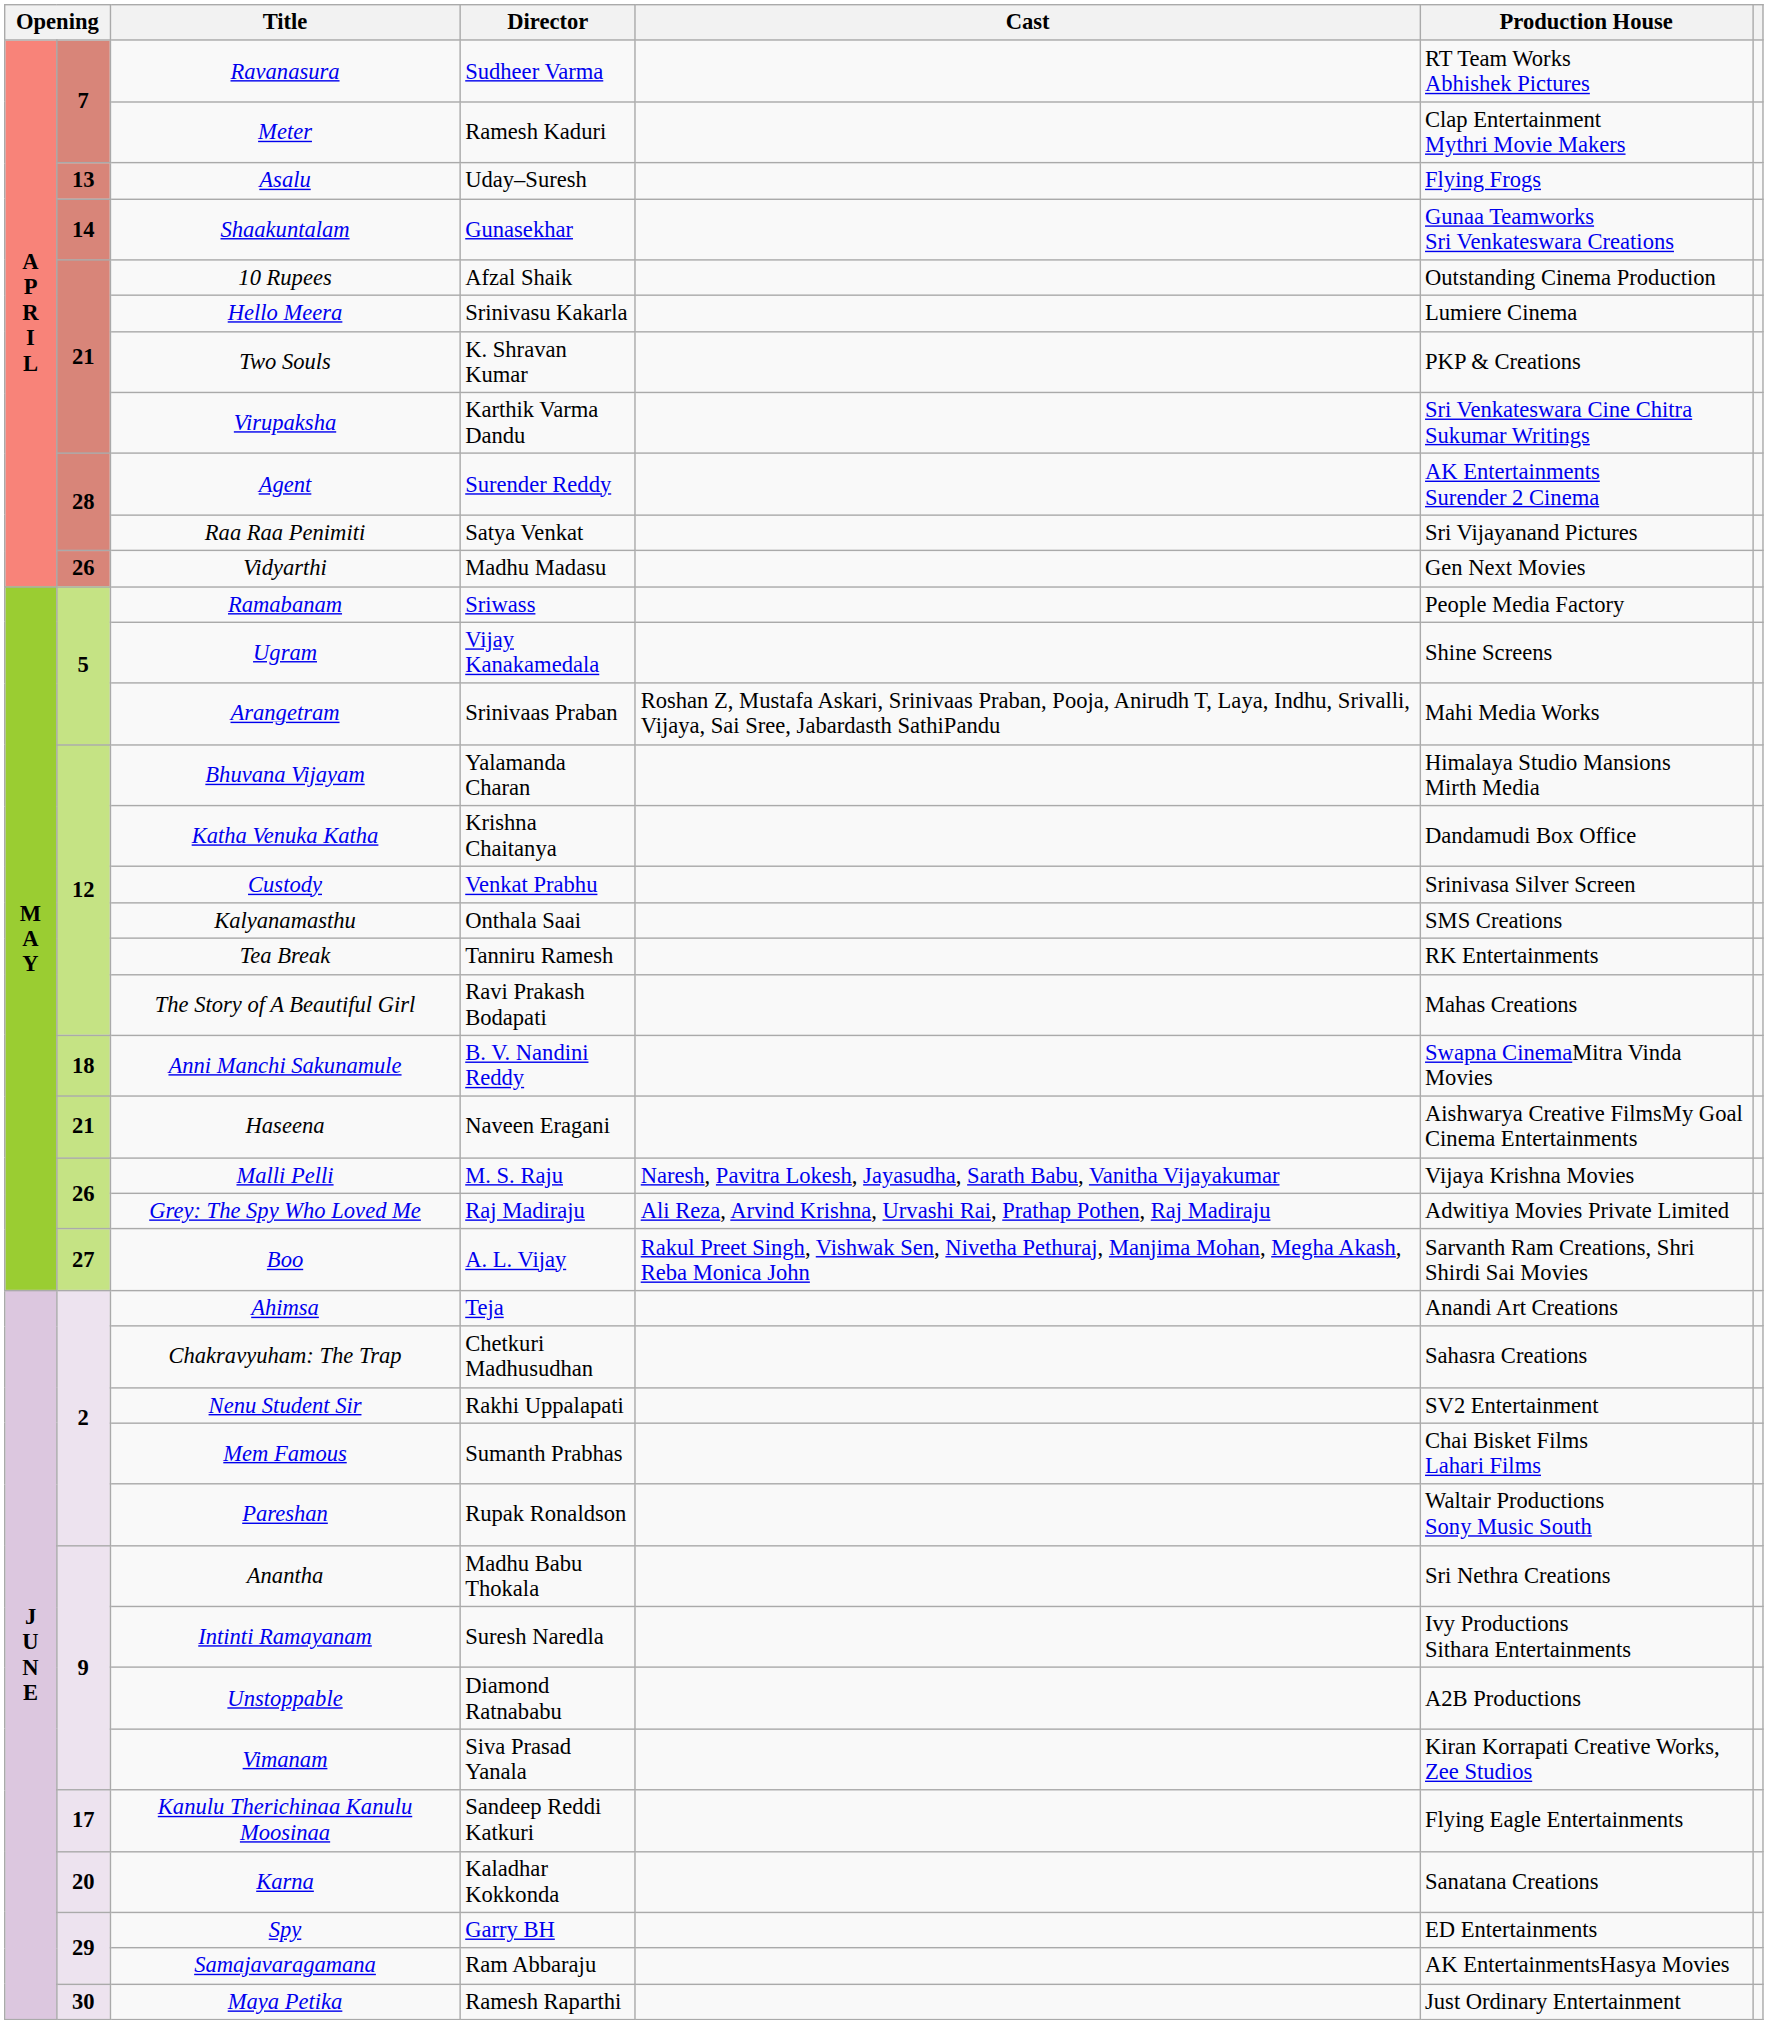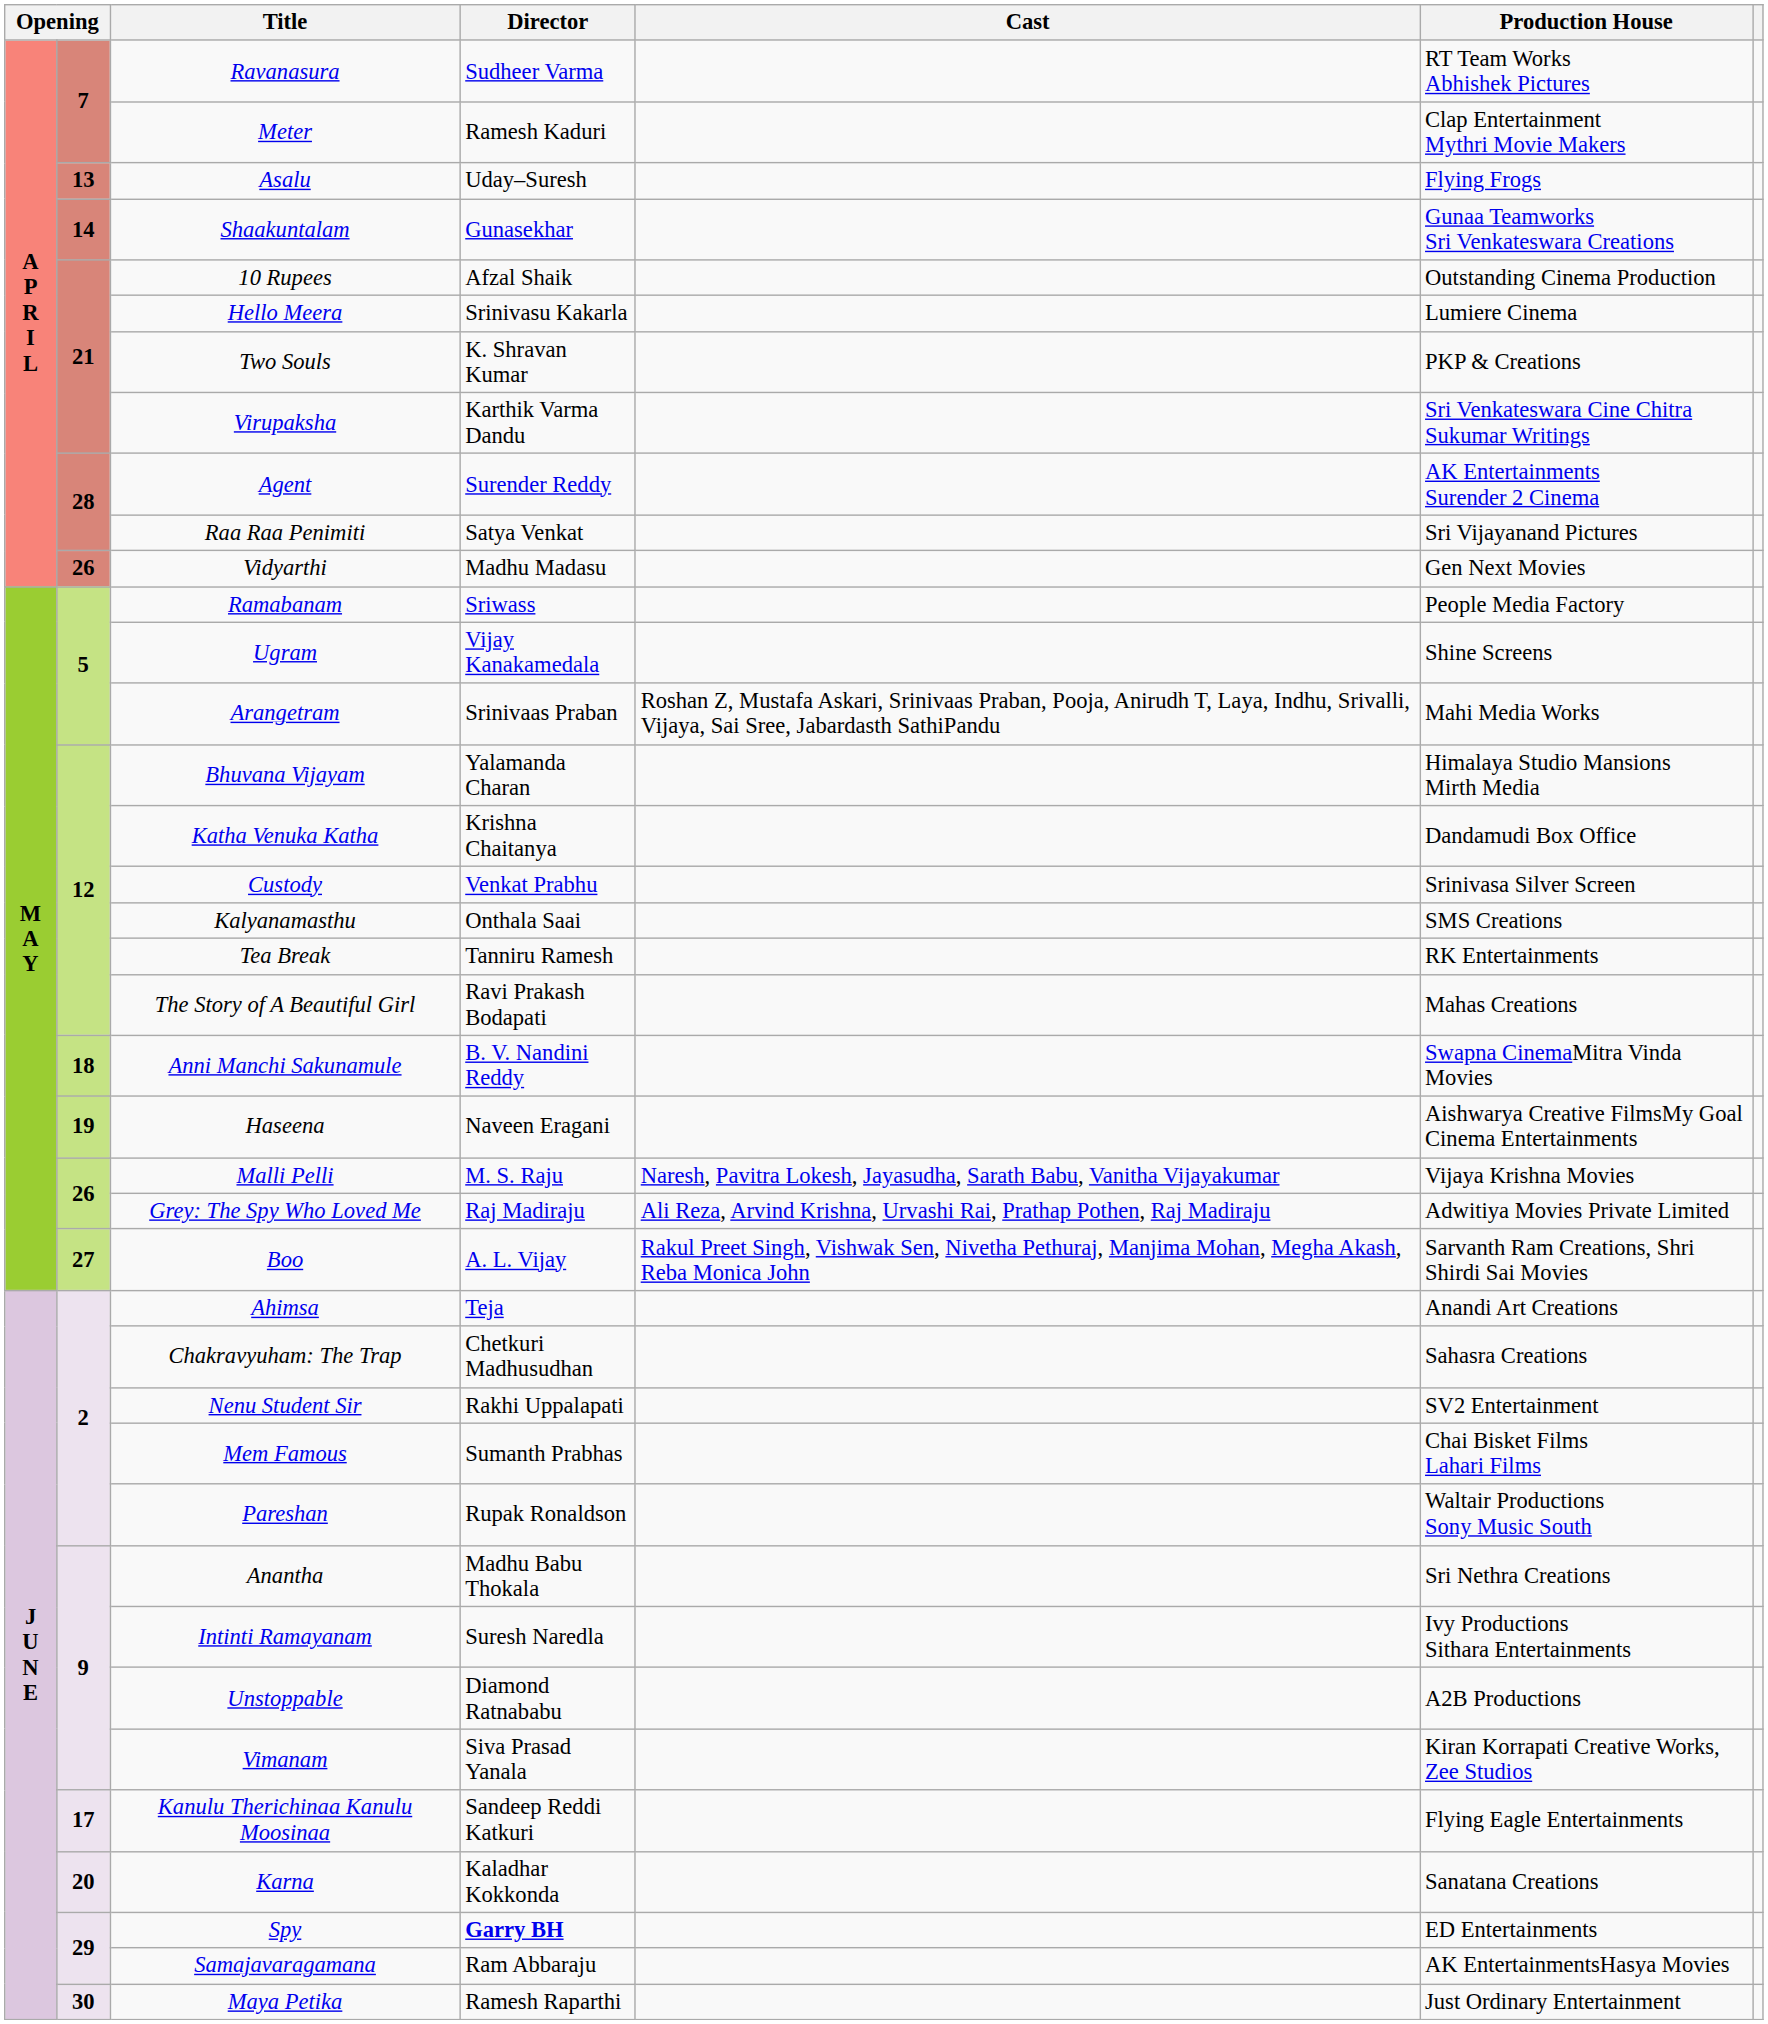(83, 1126) 21 -> (83, 1126) 19
(510, 1929) normal -> (514, 1929) bold
